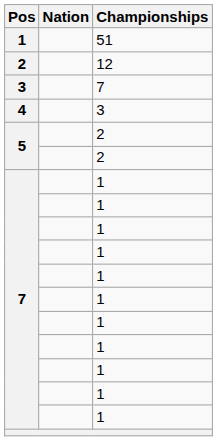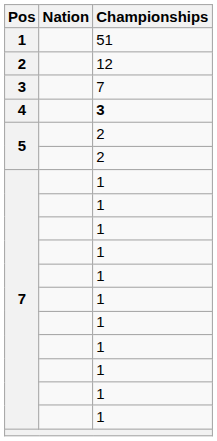(100, 110) normal -> (100, 110) bold
